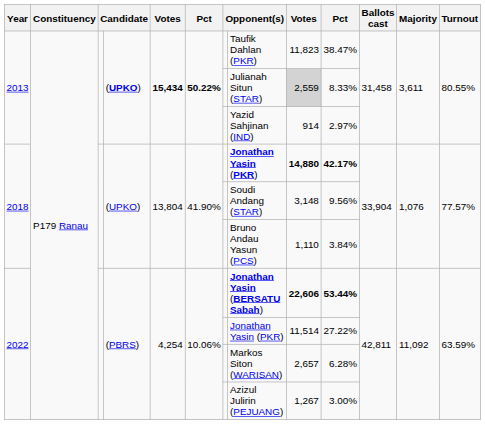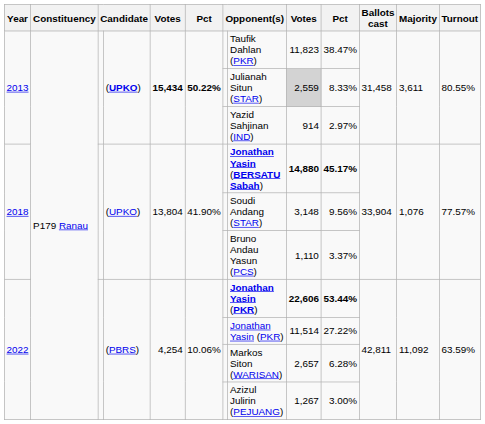(252, 163) Jonathan Yasin (PKR) -> (255, 169) Jonathan Yasin (BERSATU Sabah)
(340, 163) 42.17% -> (340, 169) 45.17%
(343, 244) 3.84% -> (343, 255) 3.37%
(255, 293) Jonathan Yasin (BERSATU Sabah) -> (252, 298) Jonathan Yasin (PKR)
